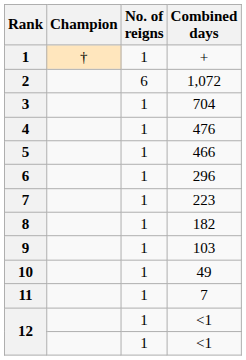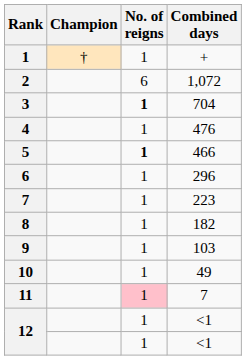(144, 104) normal -> (144, 104) bold
(144, 152) normal -> (144, 152) bold
(144, 295) no background -> (144, 295) pink background
